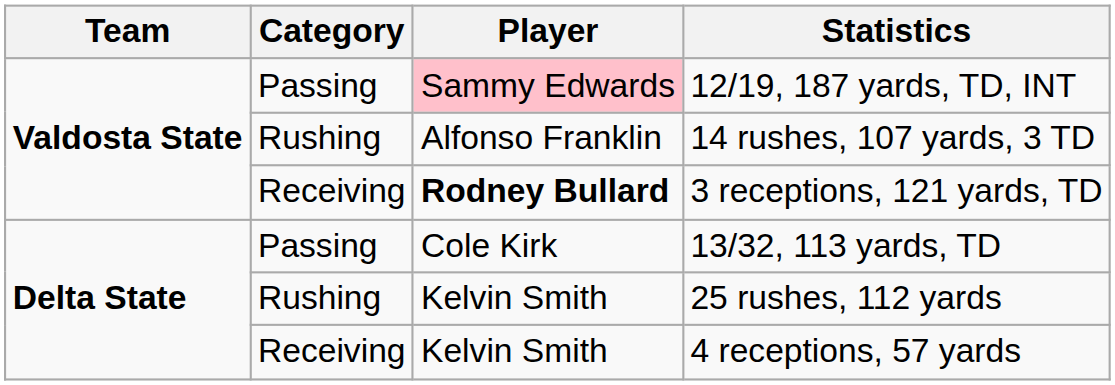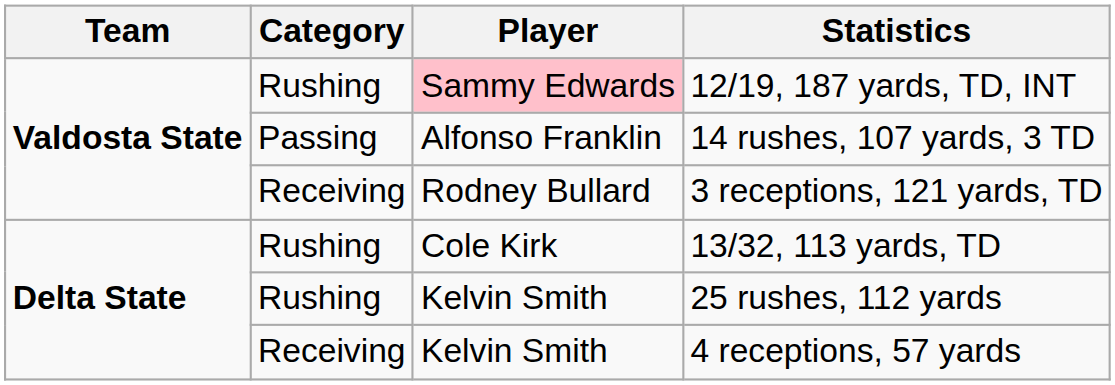(318, 85) Passing -> (320, 85) Rushing
(320, 138) Rushing -> (318, 138) Passing
(545, 191) bold -> (536, 191) normal
(318, 244) Passing -> (320, 244) Rushing
